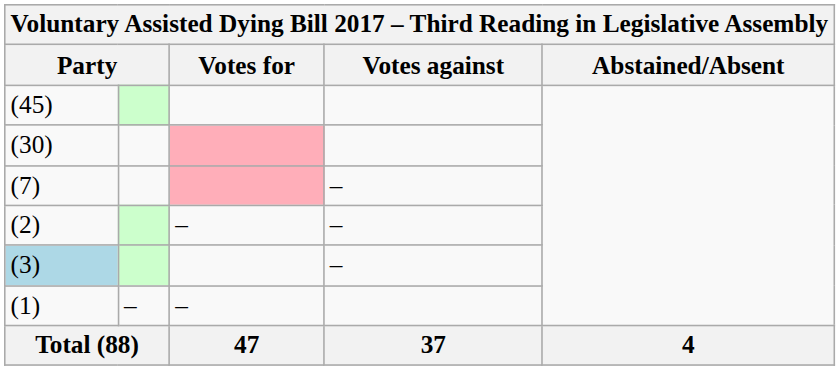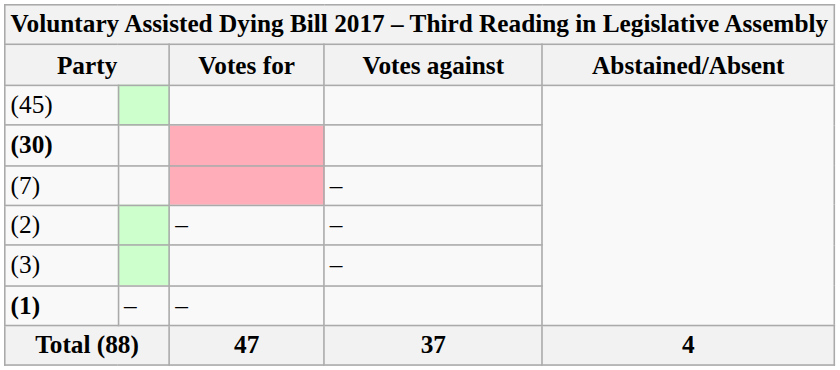(32, 144) normal -> (32, 144) bold
(25, 265) lightblue background -> (25, 265) no background
(25, 305) normal -> (25, 305) bold
